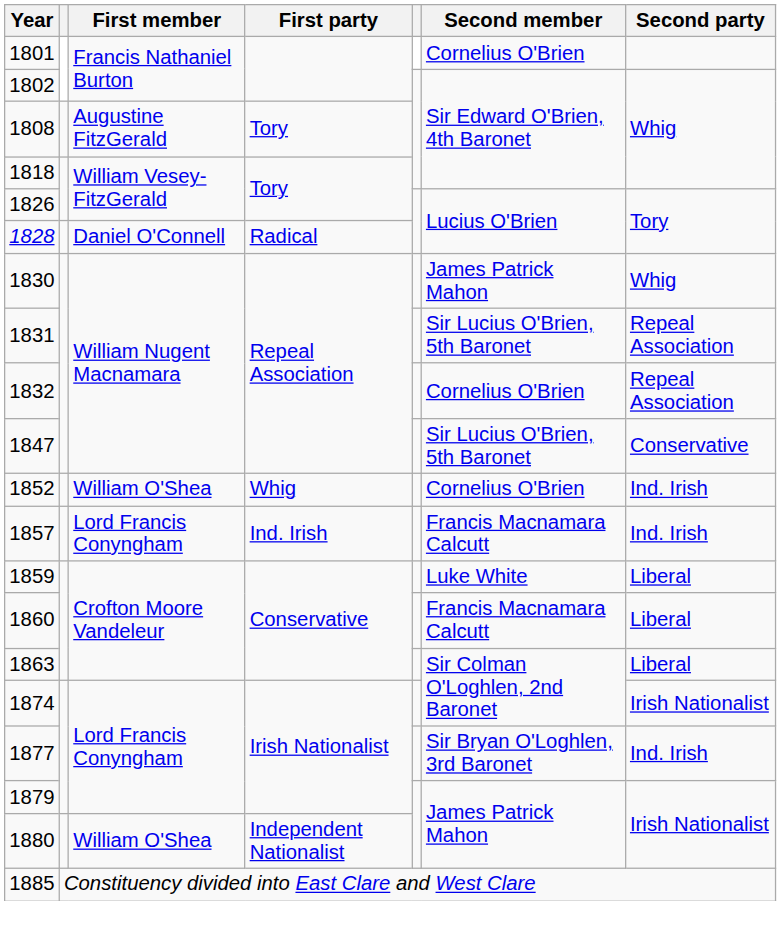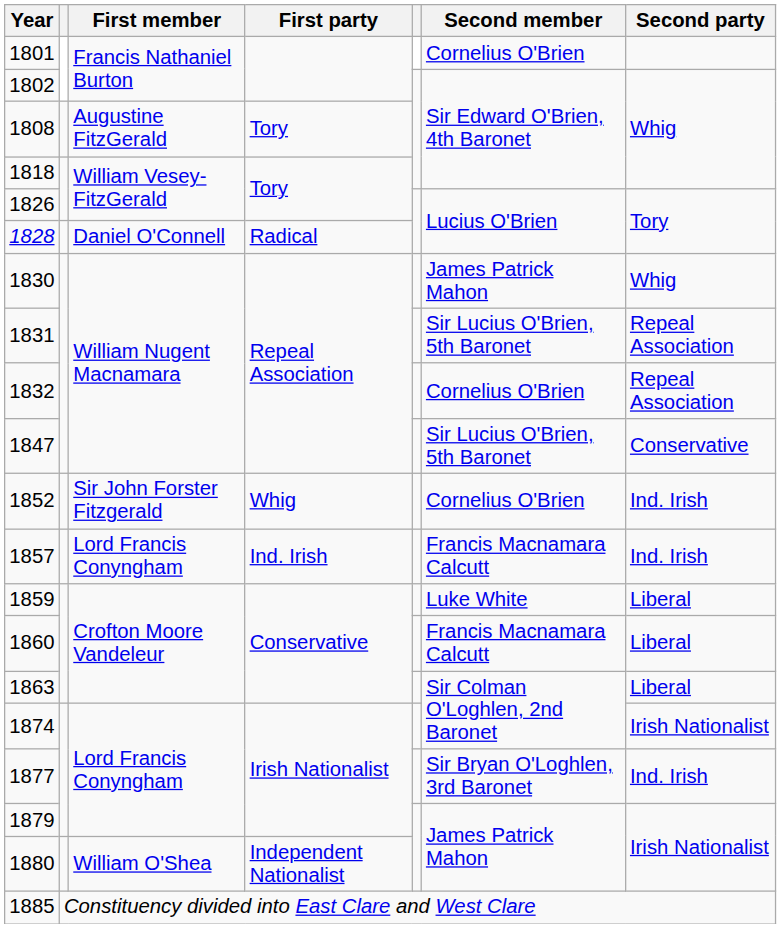(142, 489) William O'Shea -> (146, 500) Sir John Forster Fitzgerald
